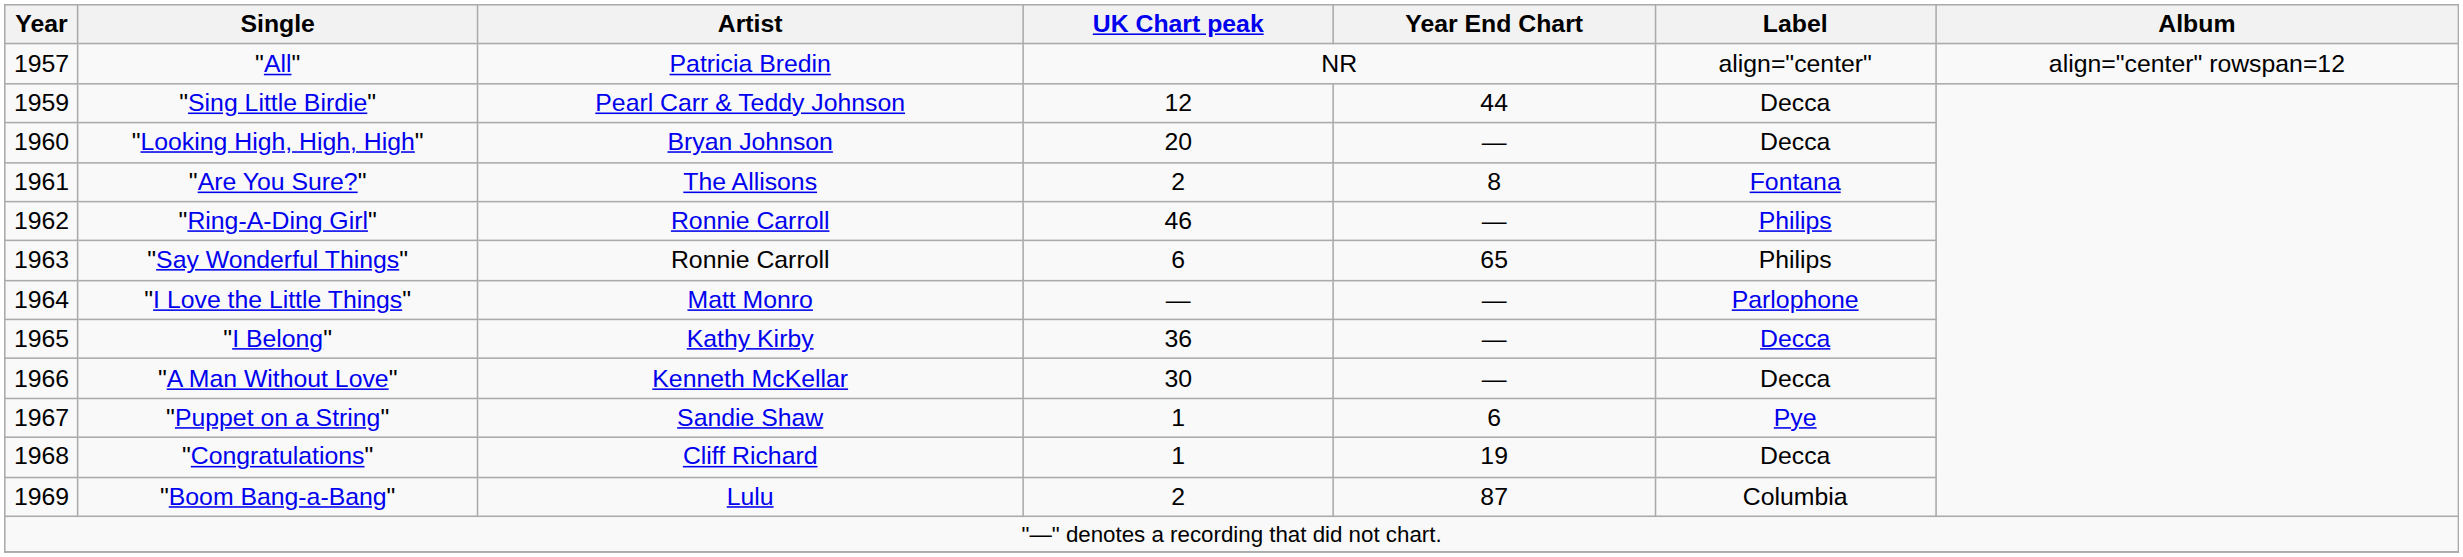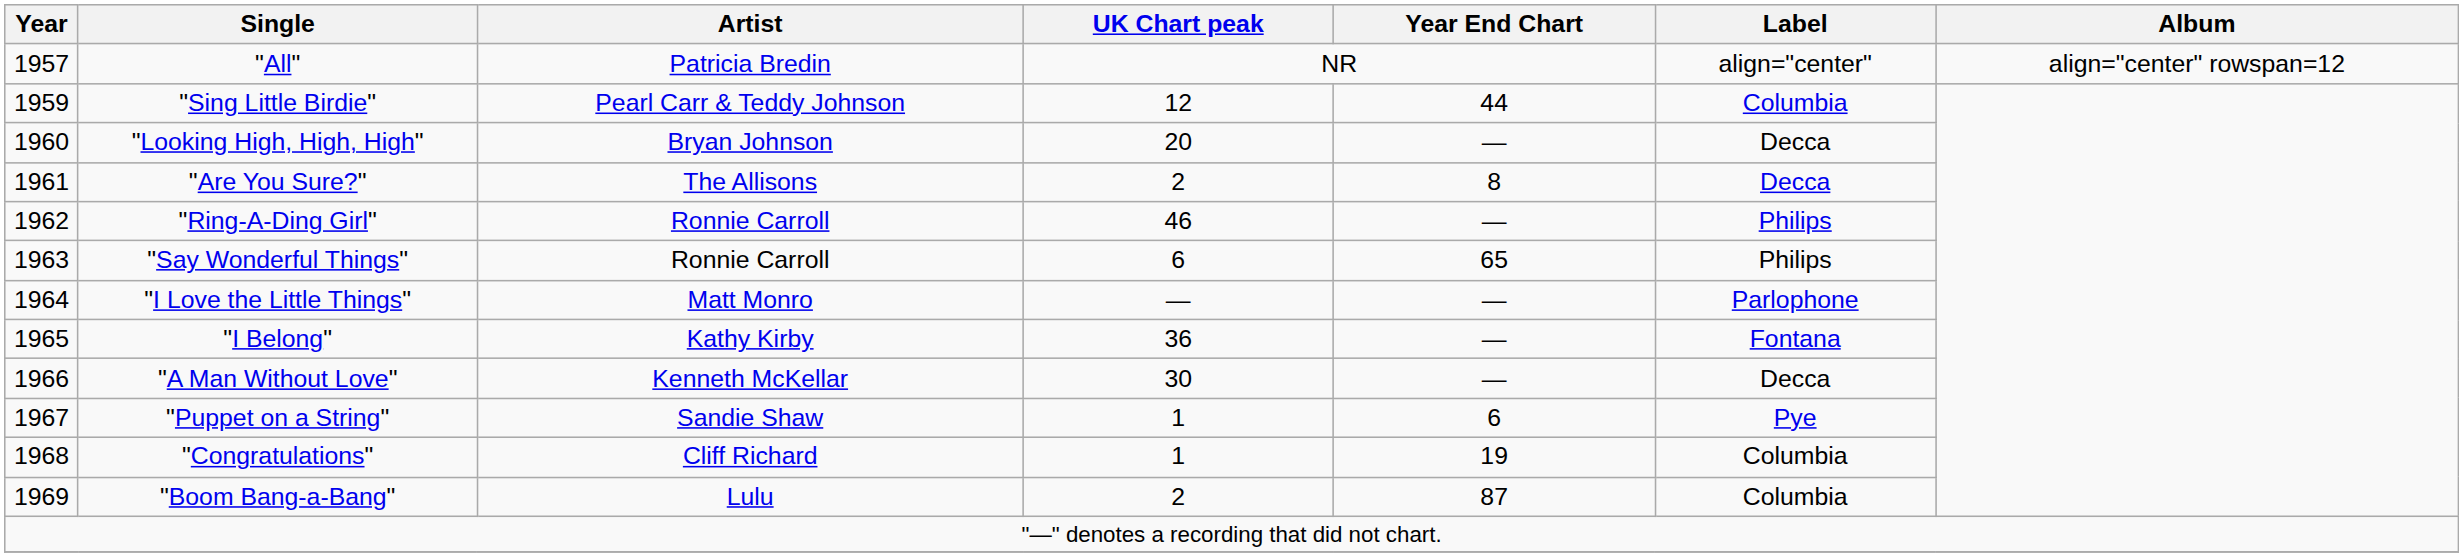(1795, 102) Decca -> (1795, 102) Columbia
(1795, 181) Fontana -> (1795, 181) Decca
(1795, 338) Decca -> (1795, 338) Fontana
(1795, 456) Decca -> (1795, 456) Columbia
